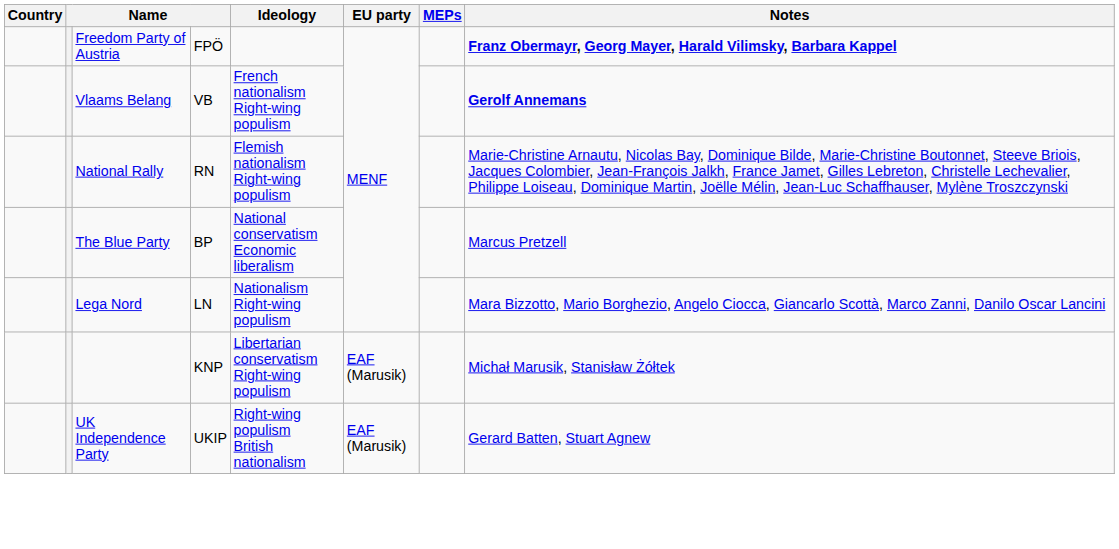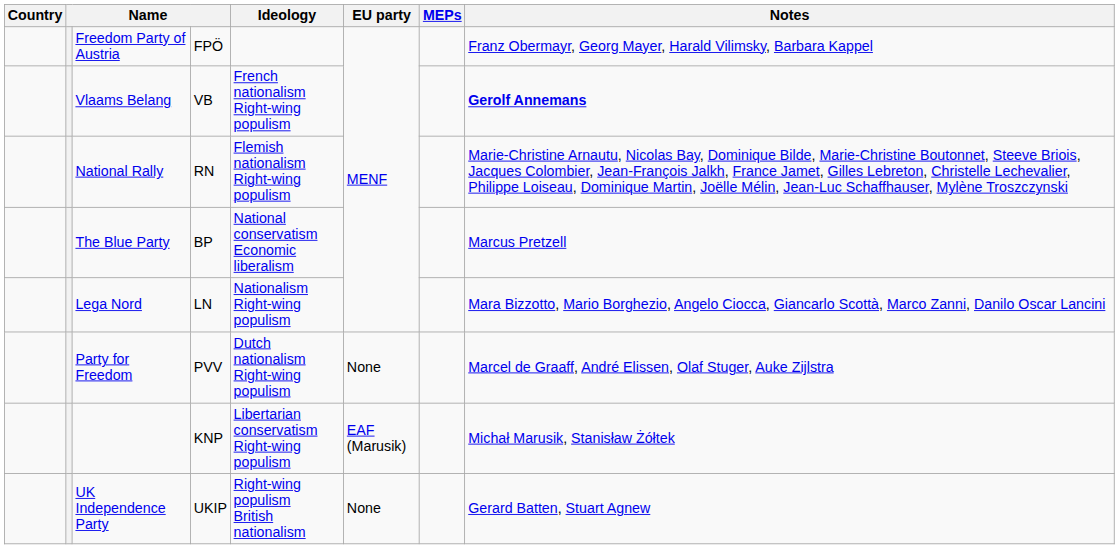(682, 46) bold -> (671, 46) normal
+ row: (104, 367)
(377, 438) EAF (Marusik) -> (364, 508) None
